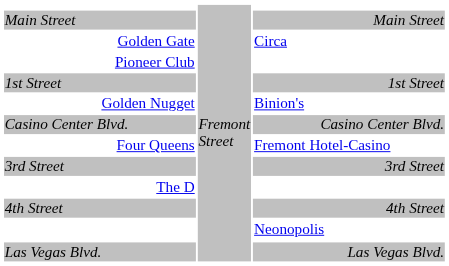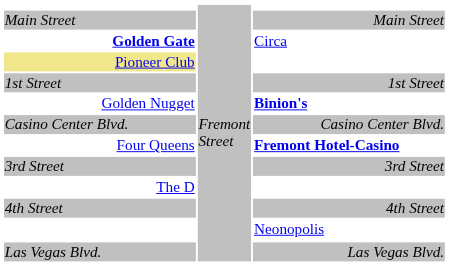(156, 41) normal -> (154, 41) bold
(155, 61) no background -> (155, 61) khaki background
(279, 103) normal -> (281, 103) bold
(322, 145) normal -> (327, 145) bold
